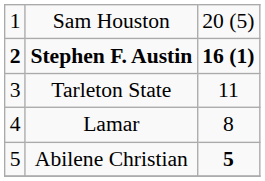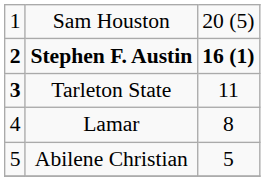(15, 90) normal -> (15, 90) bold
(228, 158) bold -> (228, 158) normal
